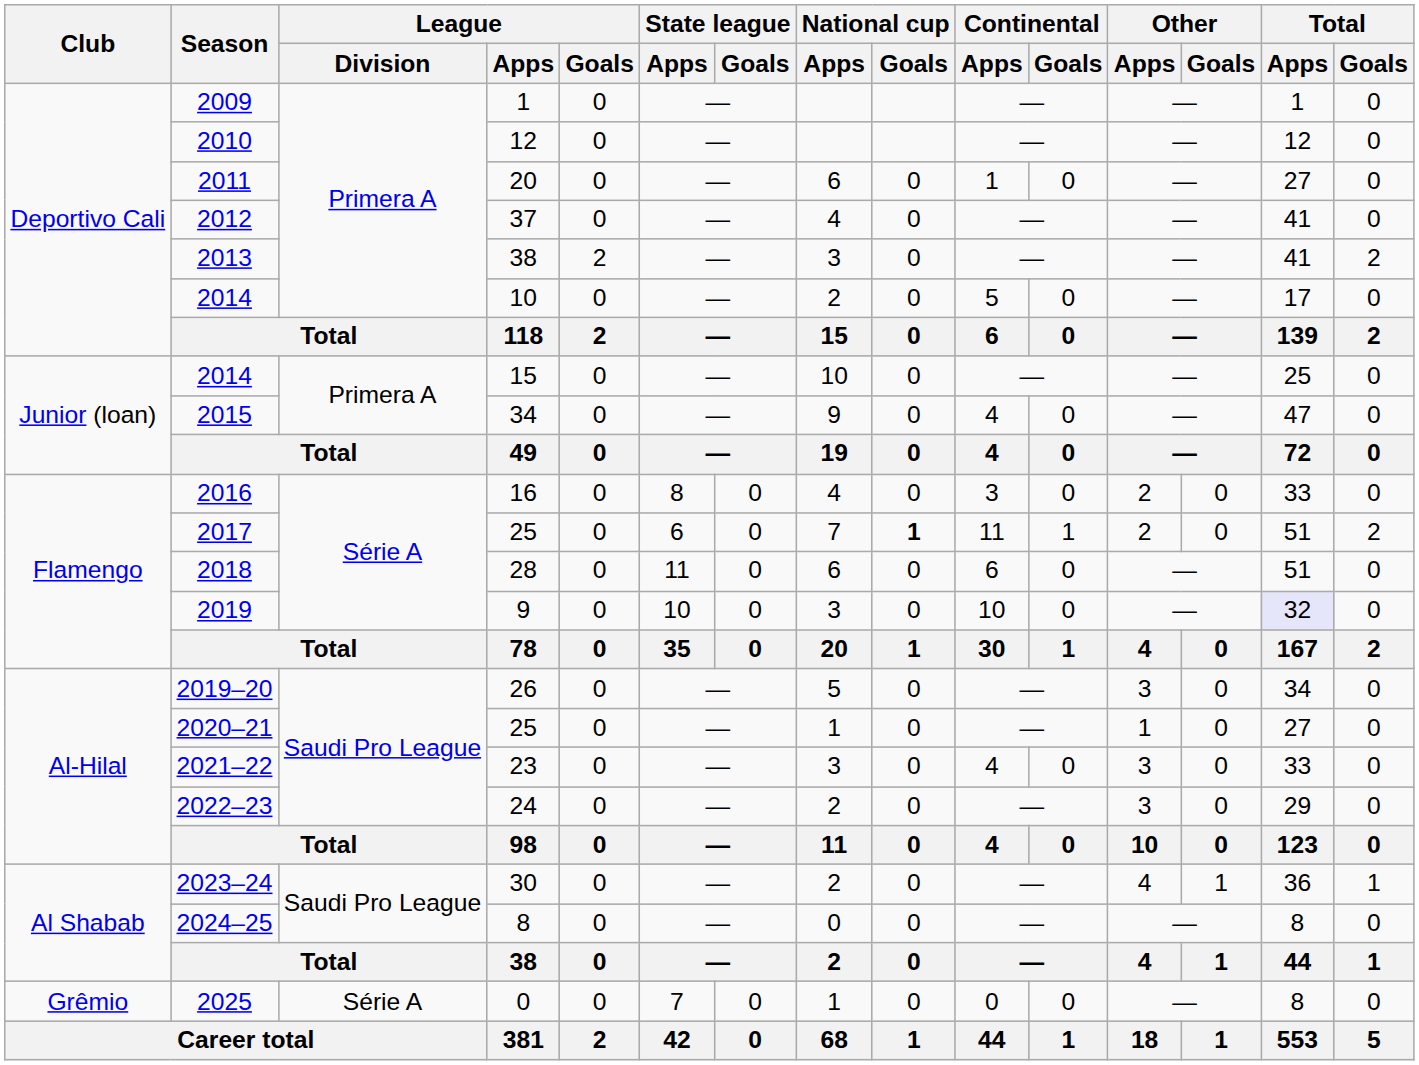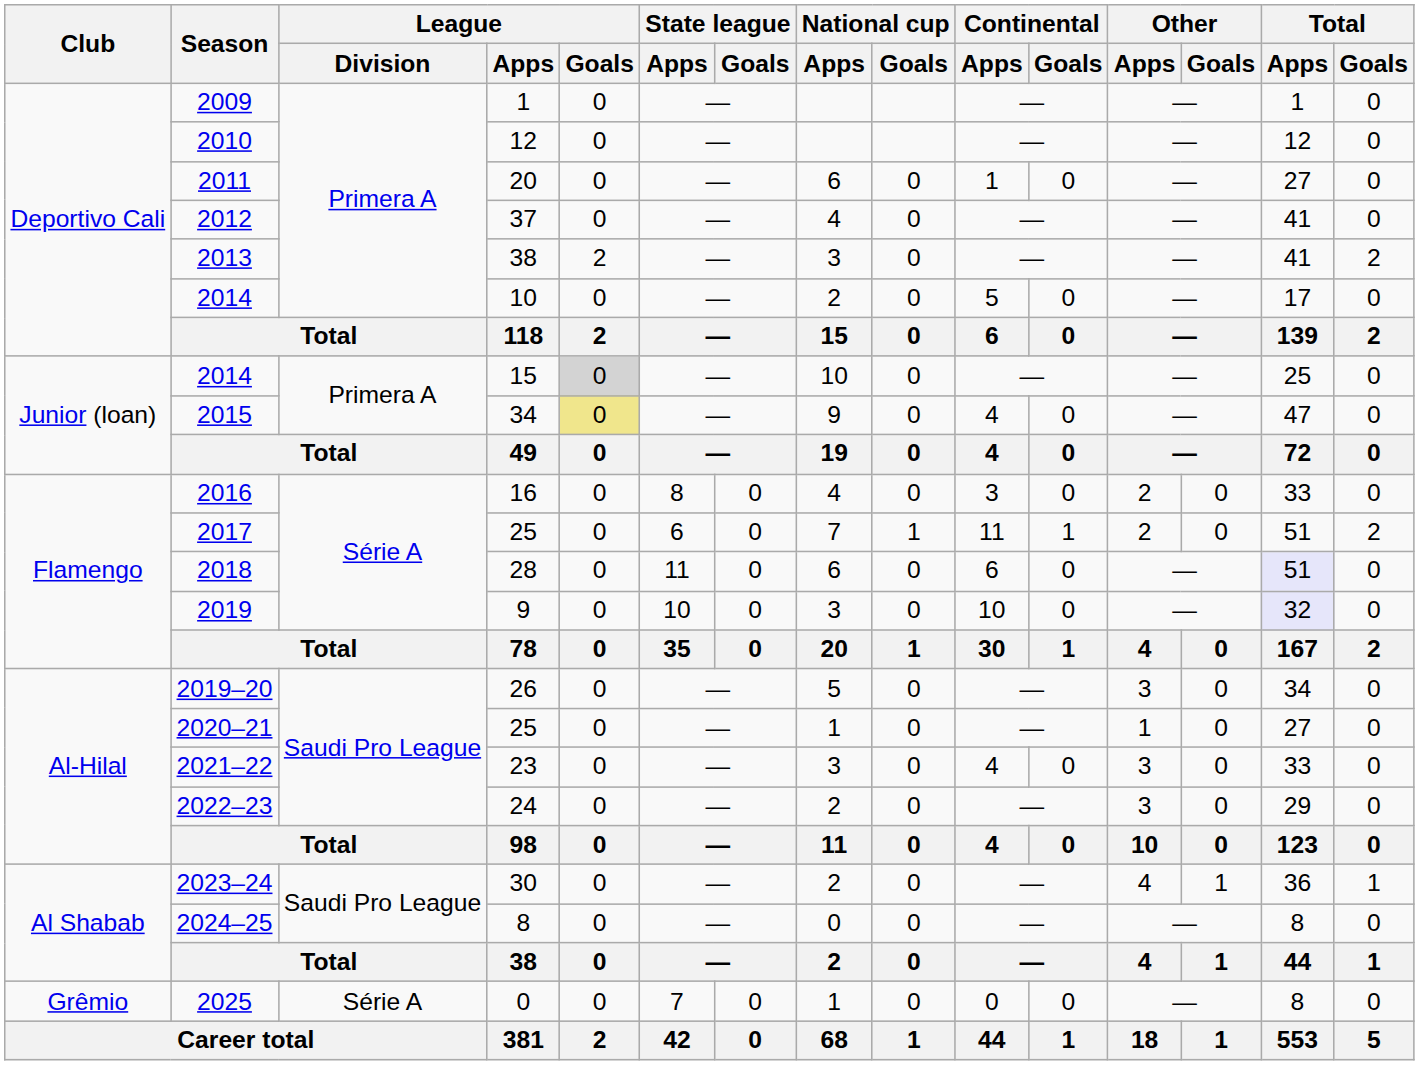(600, 375) no background -> (600, 375) lightgrey background
(600, 414) no background -> (600, 414) khaki background
(914, 532) bold -> (914, 532) normal
(1297, 571) no background -> (1297, 571) lavender background
